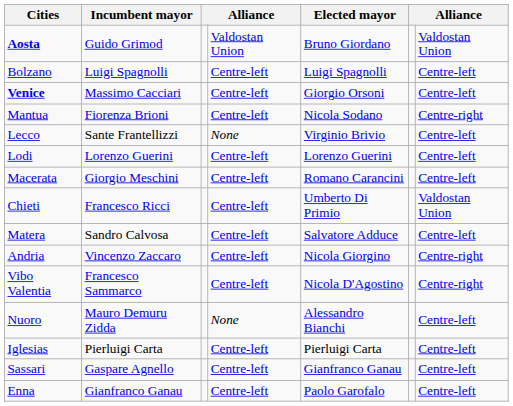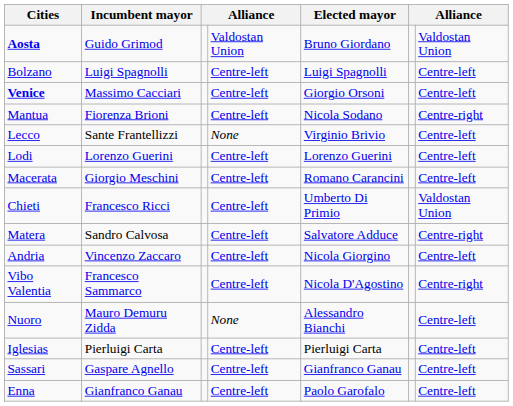(447, 234) Centre-left -> (451, 234) Centre-right
(451, 255) Centre-right -> (447, 255) Centre-left
